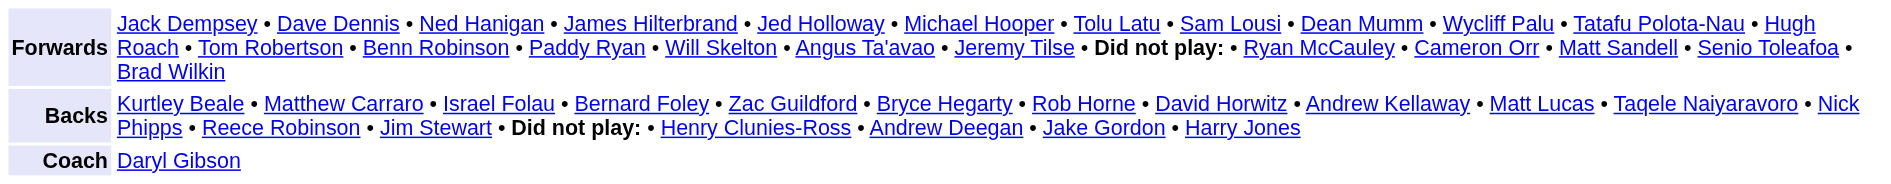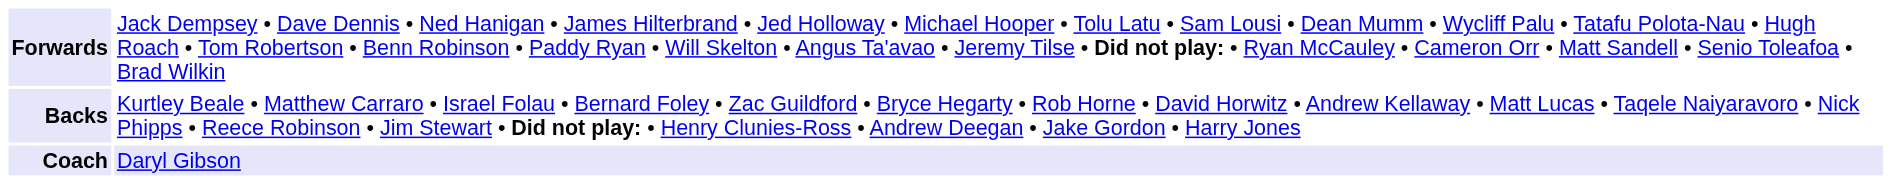(179, 160) no background -> (179, 160) lavender background
